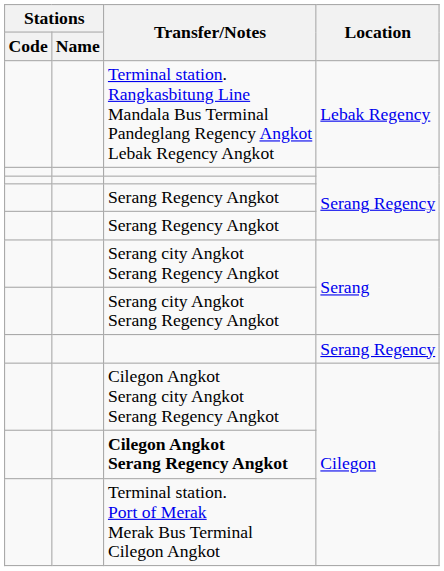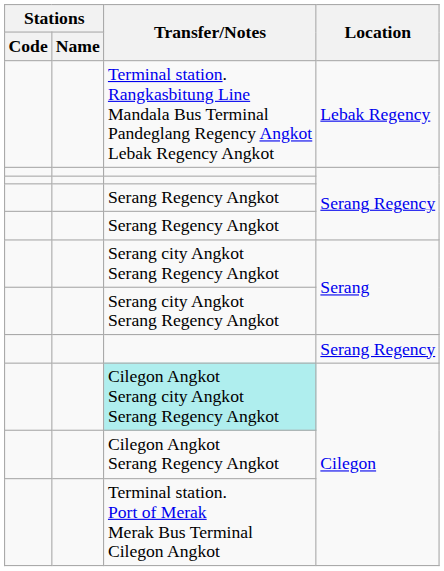(193, 396) no background -> (193, 396) paleturquoise background
(198, 454) bold -> (193, 454) normal
